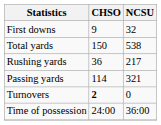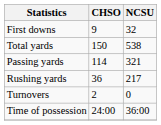rows swapped: (37, 62) <-> (35, 78)
(94, 95) bold -> (94, 95) normal
